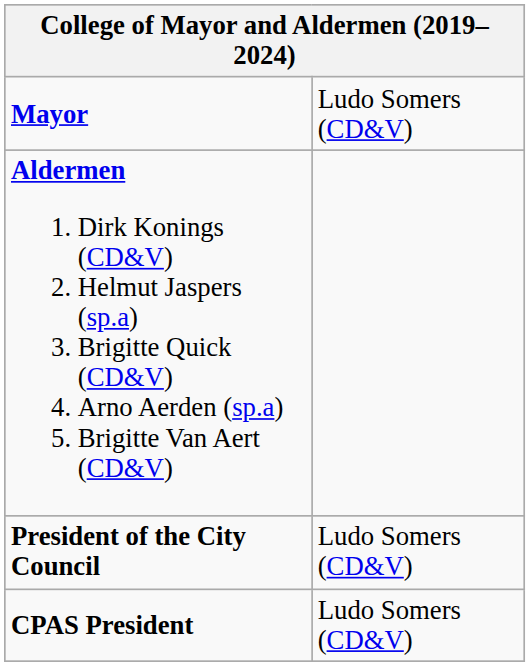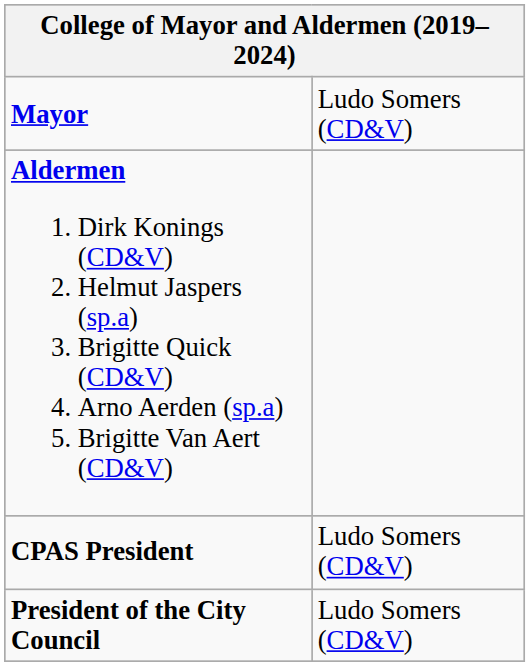rows swapped: (128, 551) <-> (102, 624)
